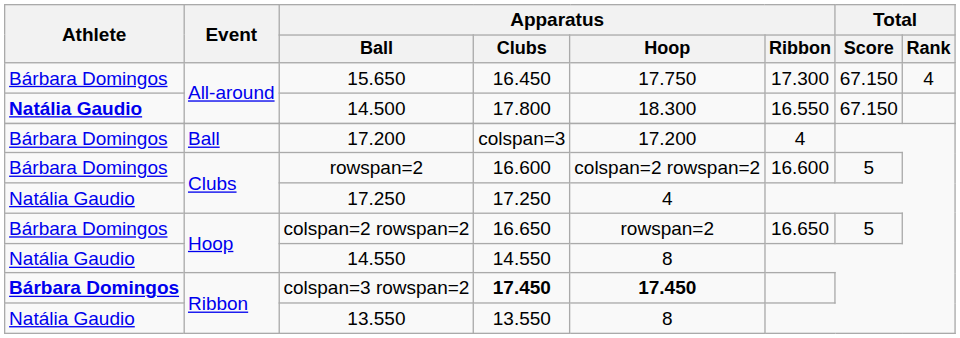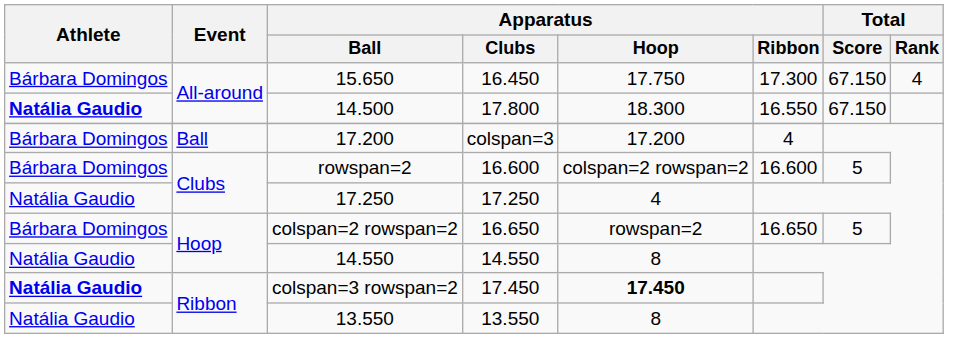(94, 289) Bárbara Domingos -> (76, 289) Natália Gaudio
(522, 289) bold -> (510, 289) normal
